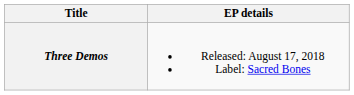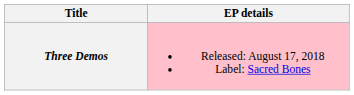(248, 63) no background -> (248, 63) pink background
